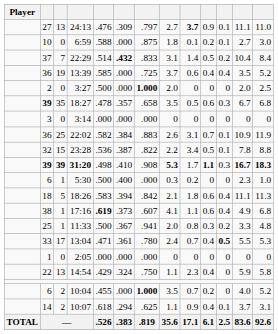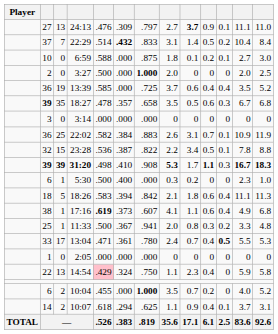rows swapped: (83, 42) <-> (81, 58)
rows swapped: (81, 73) <-> (83, 88)
(104, 272) no background -> (104, 272) pink background
